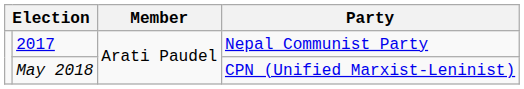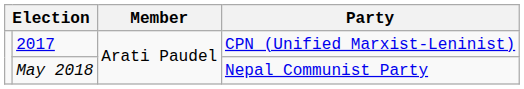(327, 44) Nepal Communist Party -> (370, 44) CPN (Unified Marxist-Leninist)
(370, 70) CPN (Unified Marxist-Leninist) -> (327, 70) Nepal Communist Party
